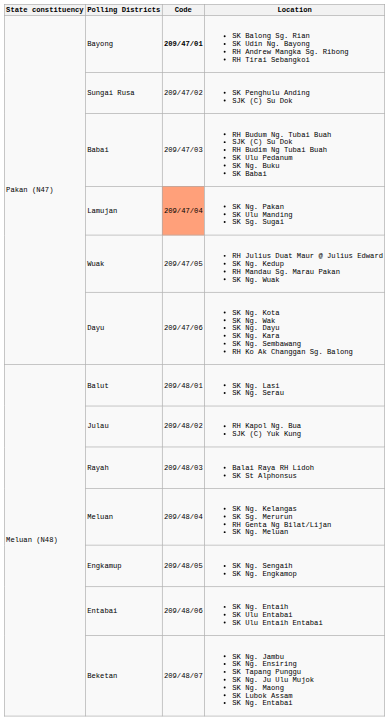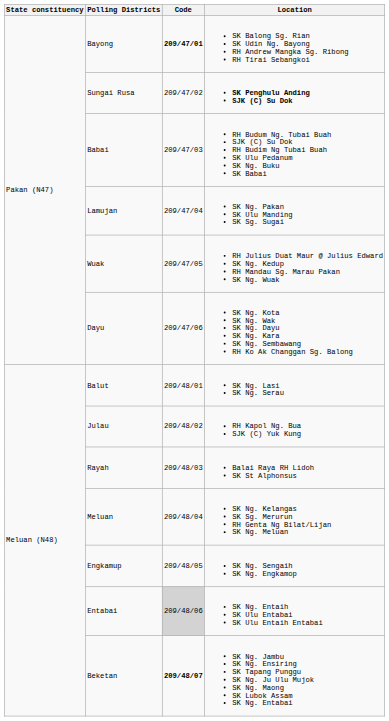(295, 97) normal -> (295, 97) bold
(183, 211) lightsalmon background -> (183, 211) no background
(183, 611) no background -> (183, 611) lightgrey background
(183, 676) normal -> (183, 676) bold
